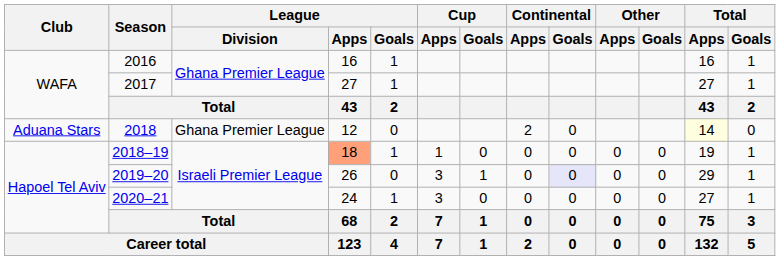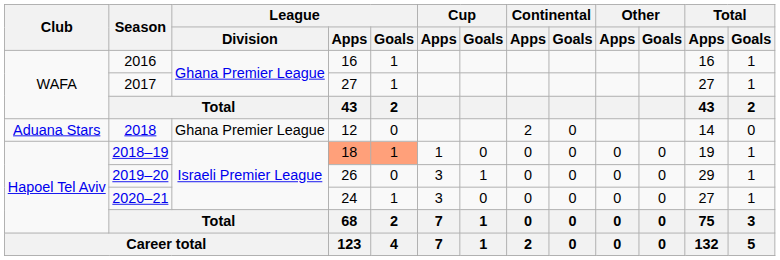(707, 130) lightyellow background -> (707, 130) no background
(394, 152) no background -> (394, 152) lightsalmon background
(573, 175) lavender background -> (573, 175) no background
